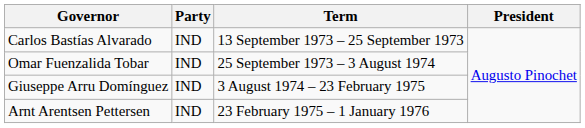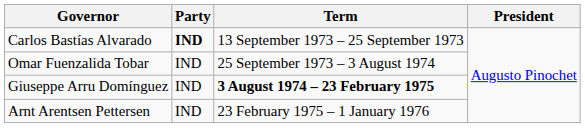(188, 39) normal -> (189, 39) bold
(321, 87) normal -> (326, 87) bold
